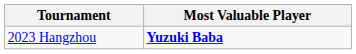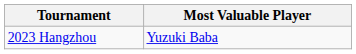(185, 37) bold -> (182, 37) normal
